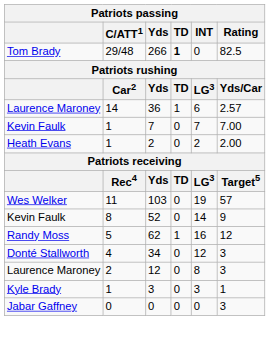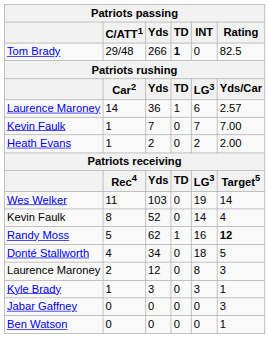(226, 200) 57 -> (226, 200) 14
(223, 218) 9 -> (223, 218) 4
(226, 235) normal -> (226, 235) bold
(200, 253) 12 -> (200, 253) 18
(223, 253) 3 -> (223, 253) 5
+ row: (37, 324)
